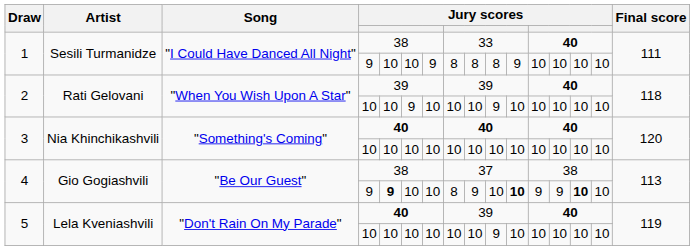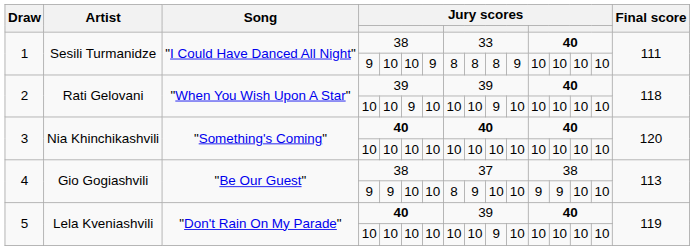(390, 191) bold -> (390, 191) normal
(517, 191) bold -> (517, 191) normal
(581, 191) bold -> (581, 191) normal
